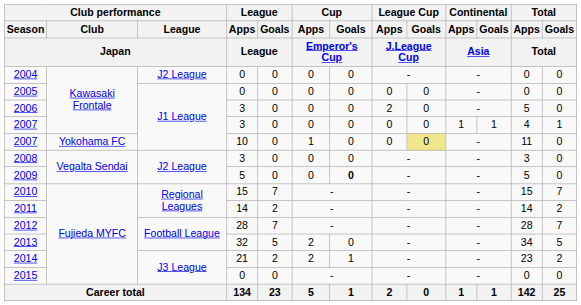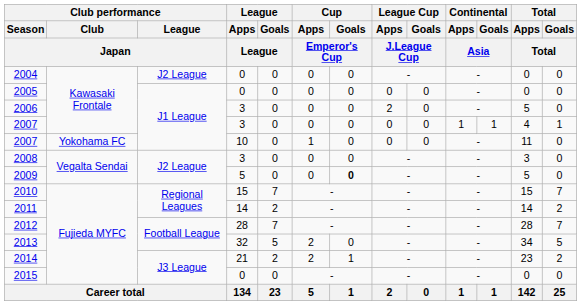(426, 141) khaki background -> (426, 141) no background
